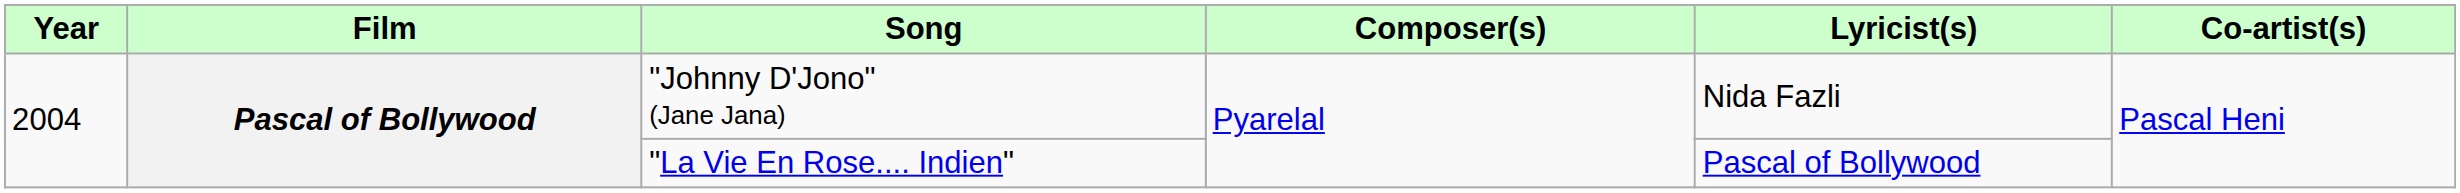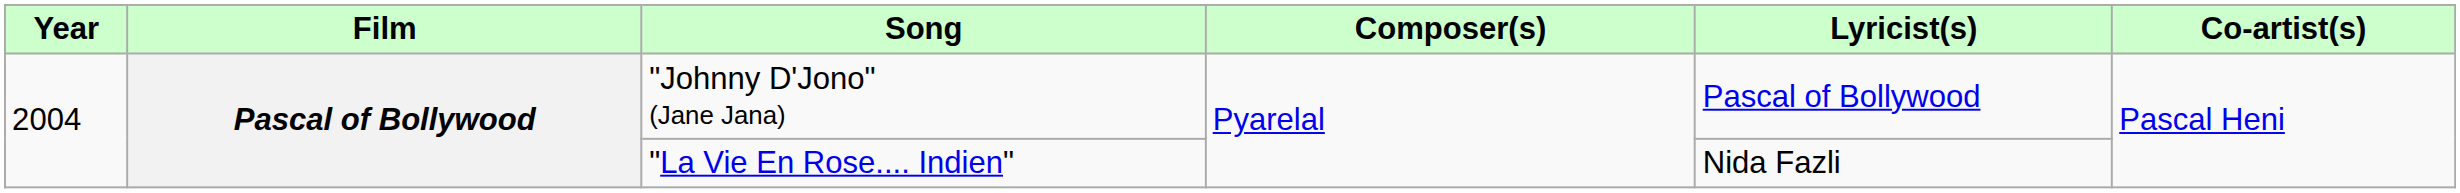(1772, 95) Nida Fazli -> (1842, 95) Pascal of Bollywood
(1842, 162) Pascal of Bollywood -> (1772, 162) Nida Fazli
